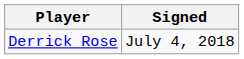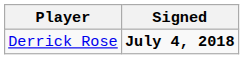(180, 42) normal -> (180, 42) bold
